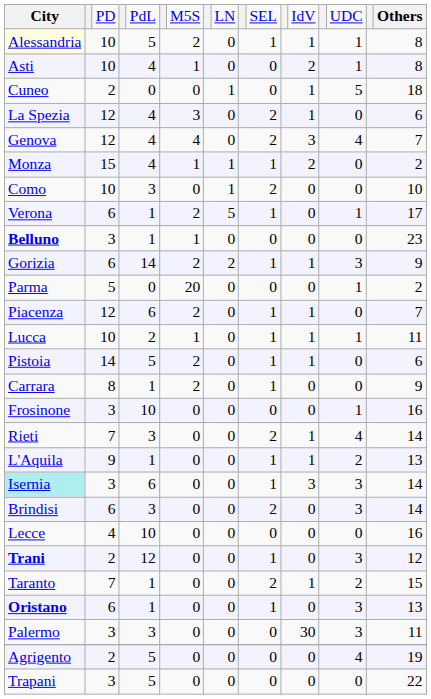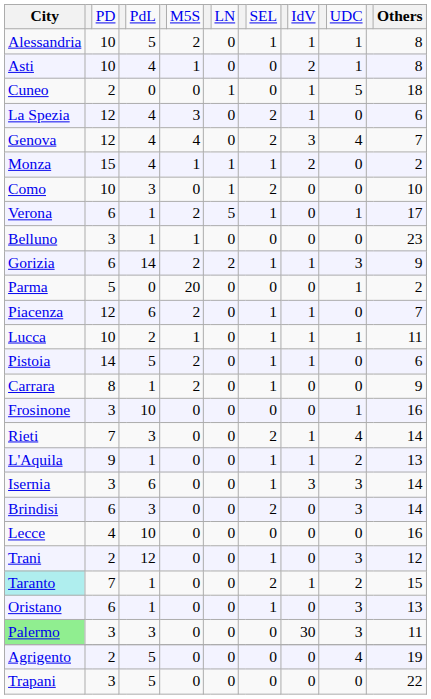(45, 41) lightyellow background -> (45, 41) no background
(34, 238) bold -> (33, 238) normal
(29, 484) paleturquoise background -> (29, 484) no background
(26, 558) bold -> (25, 558) normal
(32, 582) no background -> (32, 582) paleturquoise background
(37, 607) bold -> (35, 607) normal
(34, 632) no background -> (34, 632) lightgreen background
